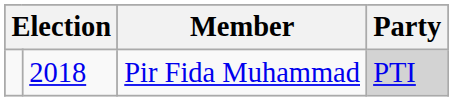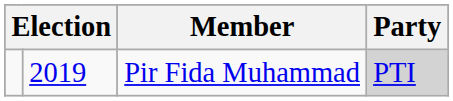(58, 72) 2018 -> (58, 72) 2019
